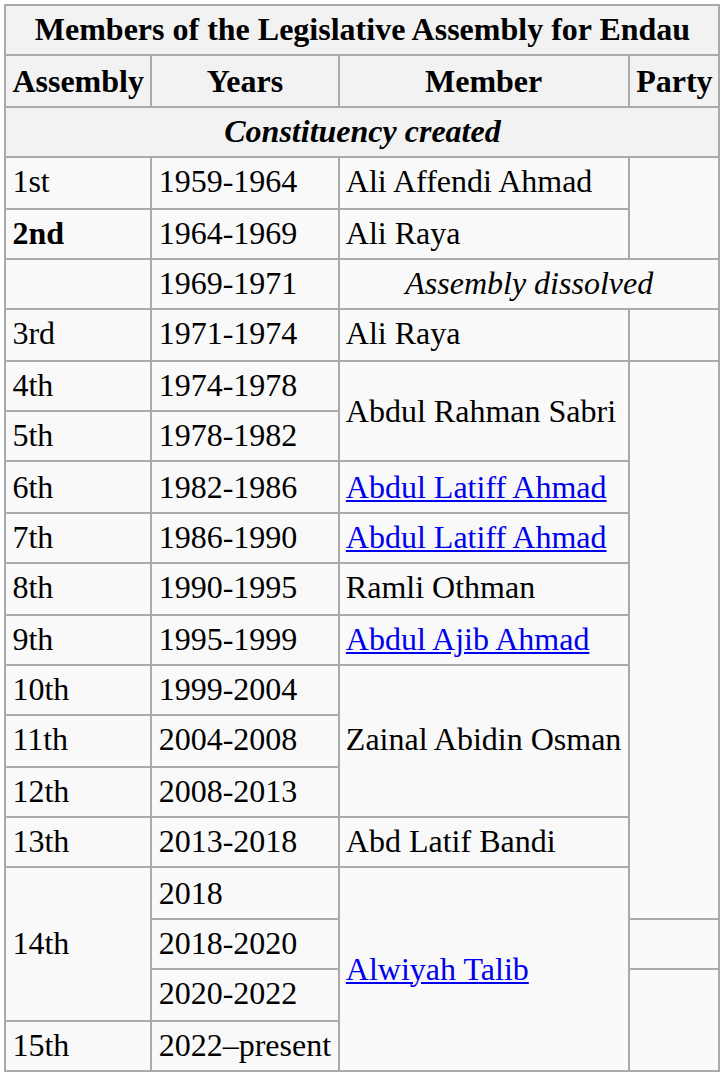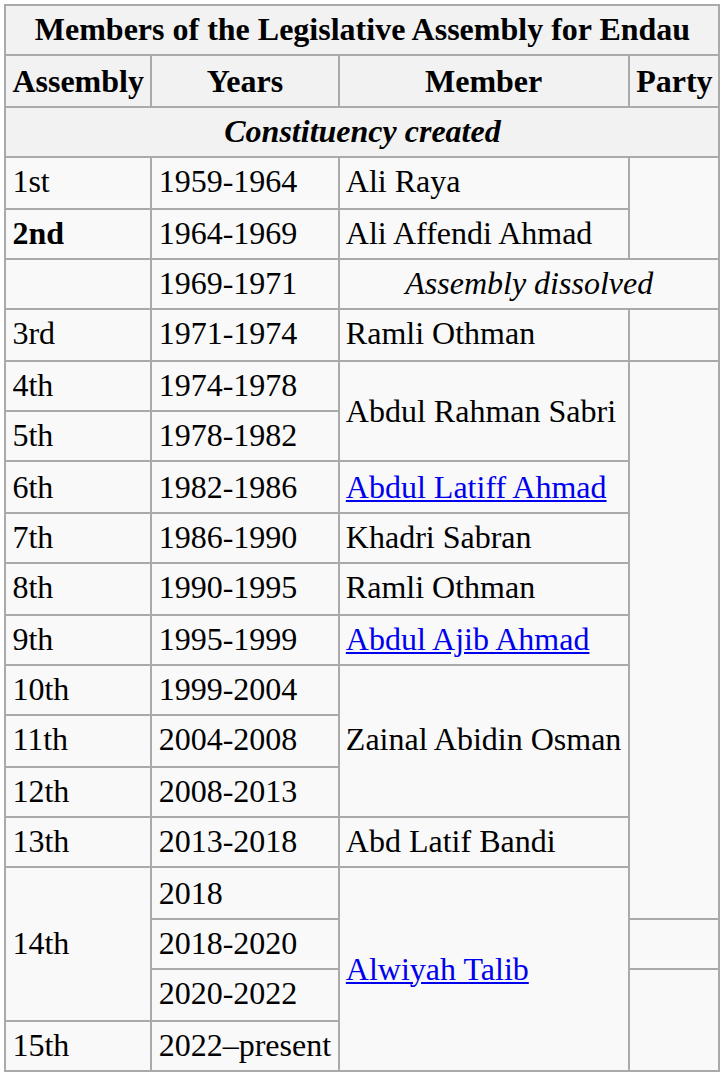(469, 182) Ali Affendi Ahmad -> (403, 182) Ali Raya
(403, 232) Ali Raya -> (469, 232) Ali Affendi Ahmad
(403, 334) Ali Raya -> (440, 334) Ramli Othman
(476, 537) Abdul Latiff Ahmad -> (439, 537) Khadri Sabran
